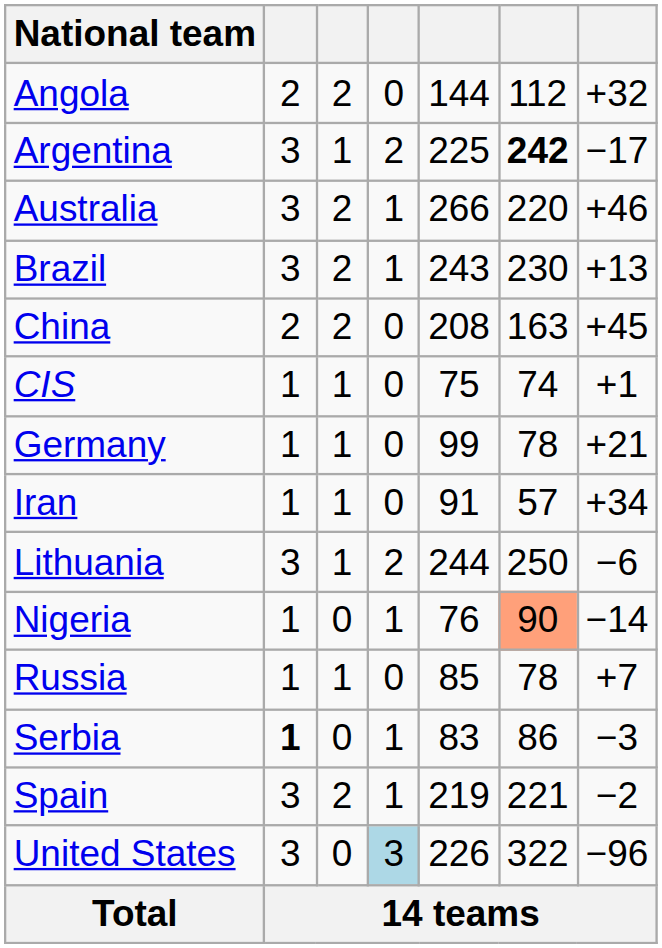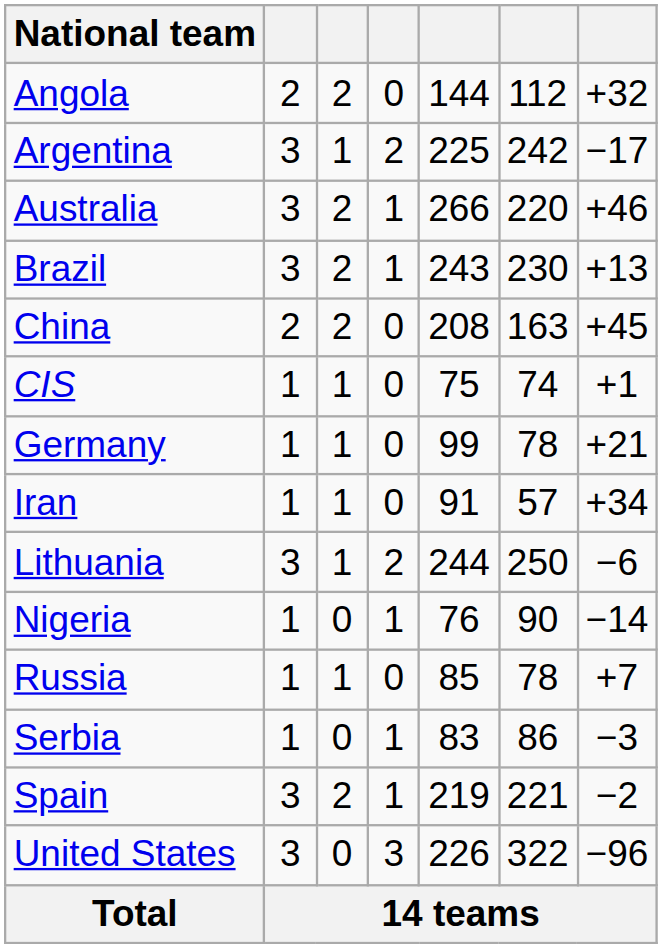(538, 151) bold -> (538, 151) normal
(538, 619) lightsalmon background -> (538, 619) no background
(290, 737) bold -> (290, 737) normal
(394, 854) lightblue background -> (394, 854) no background
